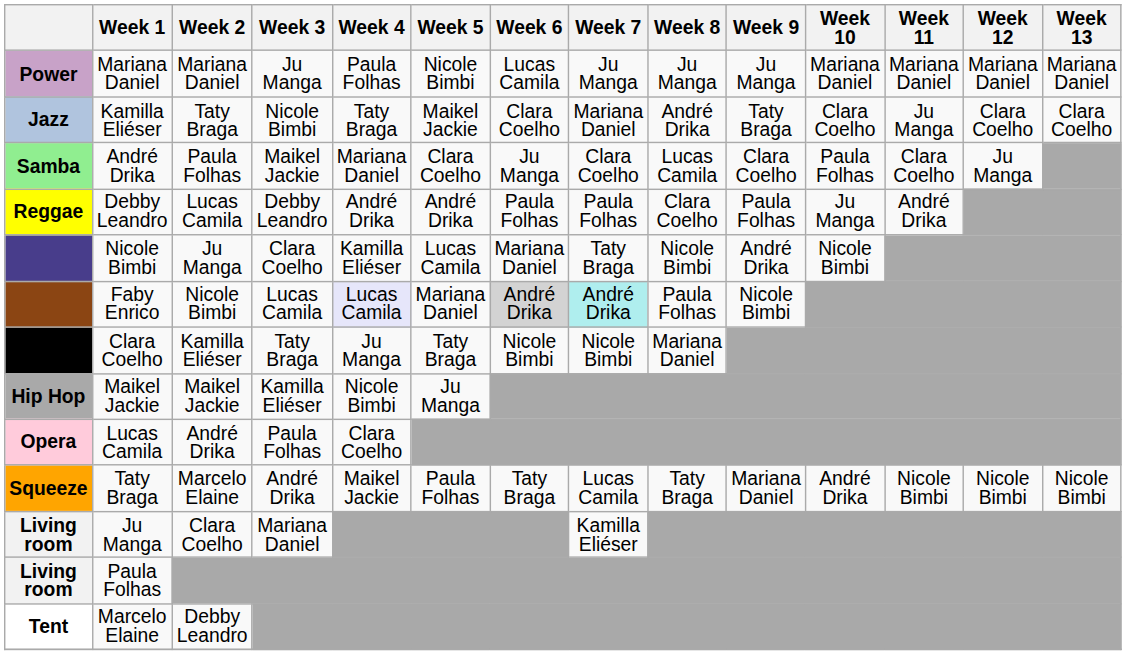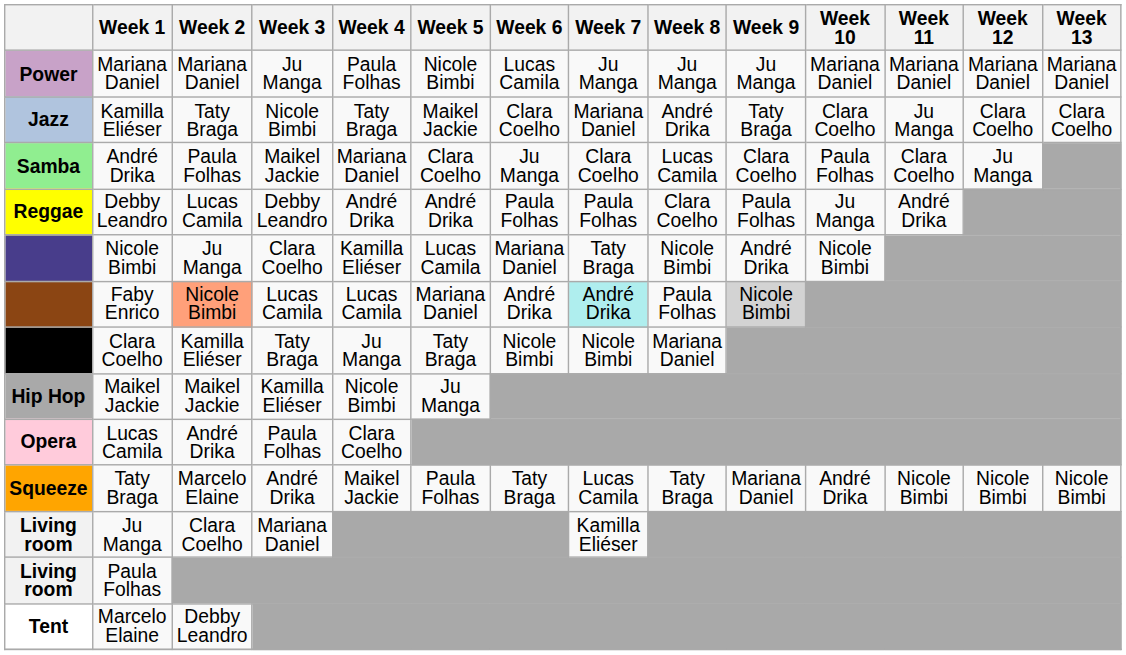(212, 304) no background -> (212, 304) lightsalmon background
(372, 304) lavender background -> (372, 304) no background
(529, 304) lightgrey background -> (529, 304) no background
(766, 304) no background -> (766, 304) lightgrey background
